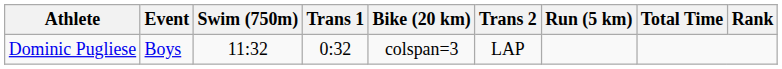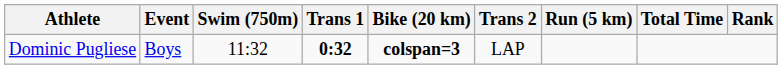(335, 49) normal -> (335, 49) bold
(422, 49) normal -> (422, 49) bold
